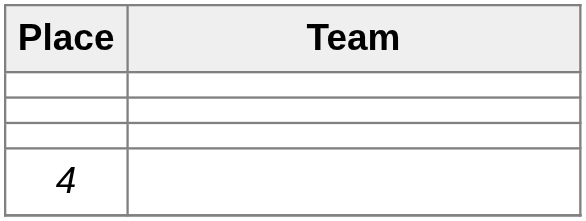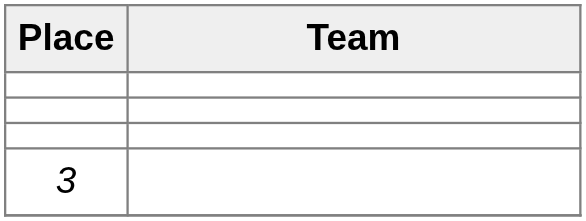(66, 181) 4 -> (66, 181) 3
